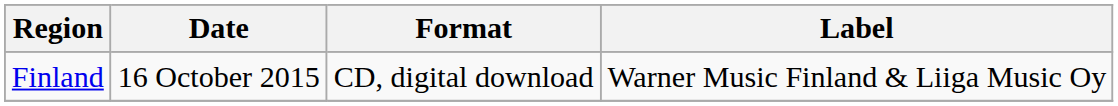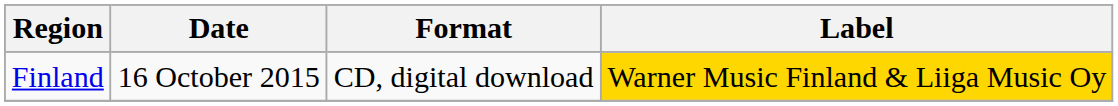(857, 76) no background -> (857, 76) gold background
